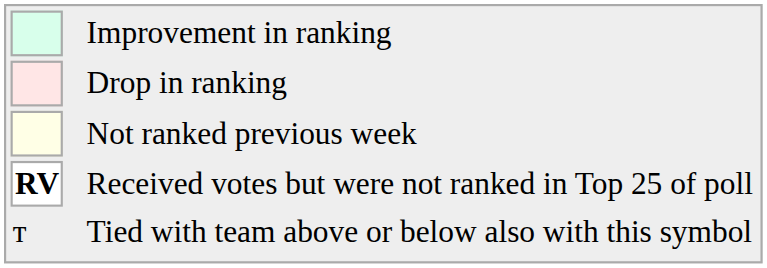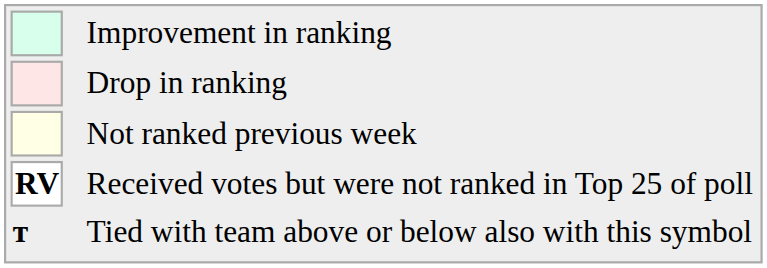(20, 231) normal -> (20, 231) bold
